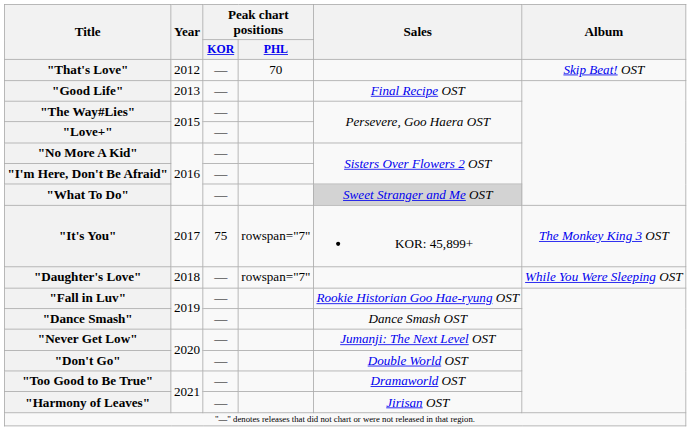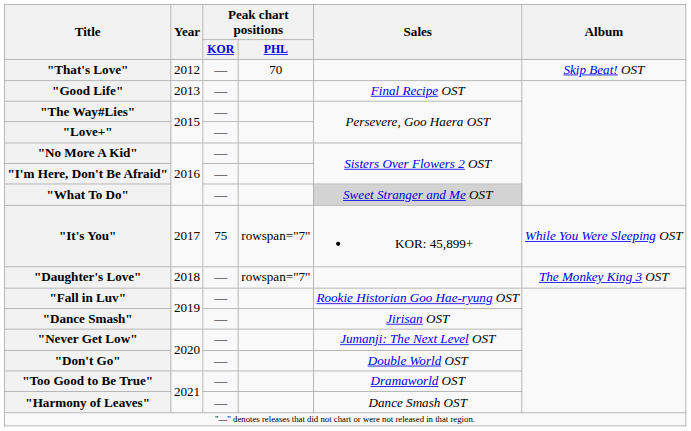(604, 236) The Monkey King 3 OST -> (604, 236) While You Were Sleeping OST
(604, 277) While You Were Sleeping OST -> (604, 277) The Monkey King 3 OST
(418, 319) Dance Smash OST -> (418, 319) Jirisan OST
(418, 402) Jirisan OST -> (418, 402) Dance Smash OST
